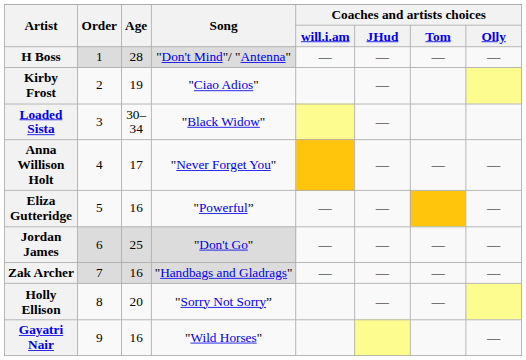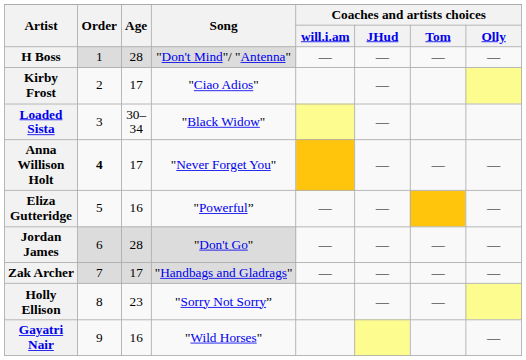(136, 85) 19 -> (136, 85) 17
(99, 165) normal -> (99, 165) bold
(136, 244) 25 -> (136, 244) 28
(136, 273) 16 -> (136, 273) 17
(136, 301) 20 -> (136, 301) 23
